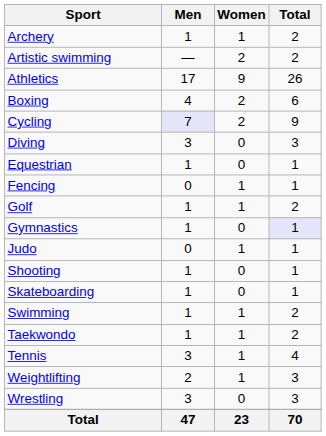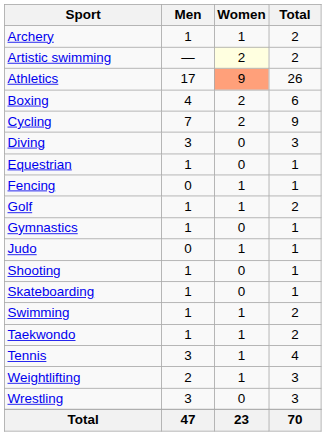(241, 57) no background -> (241, 57) lightyellow background
(241, 79) no background -> (241, 79) lightsalmon background
(188, 121) lavender background -> (188, 121) no background
(295, 228) lavender background -> (295, 228) no background
